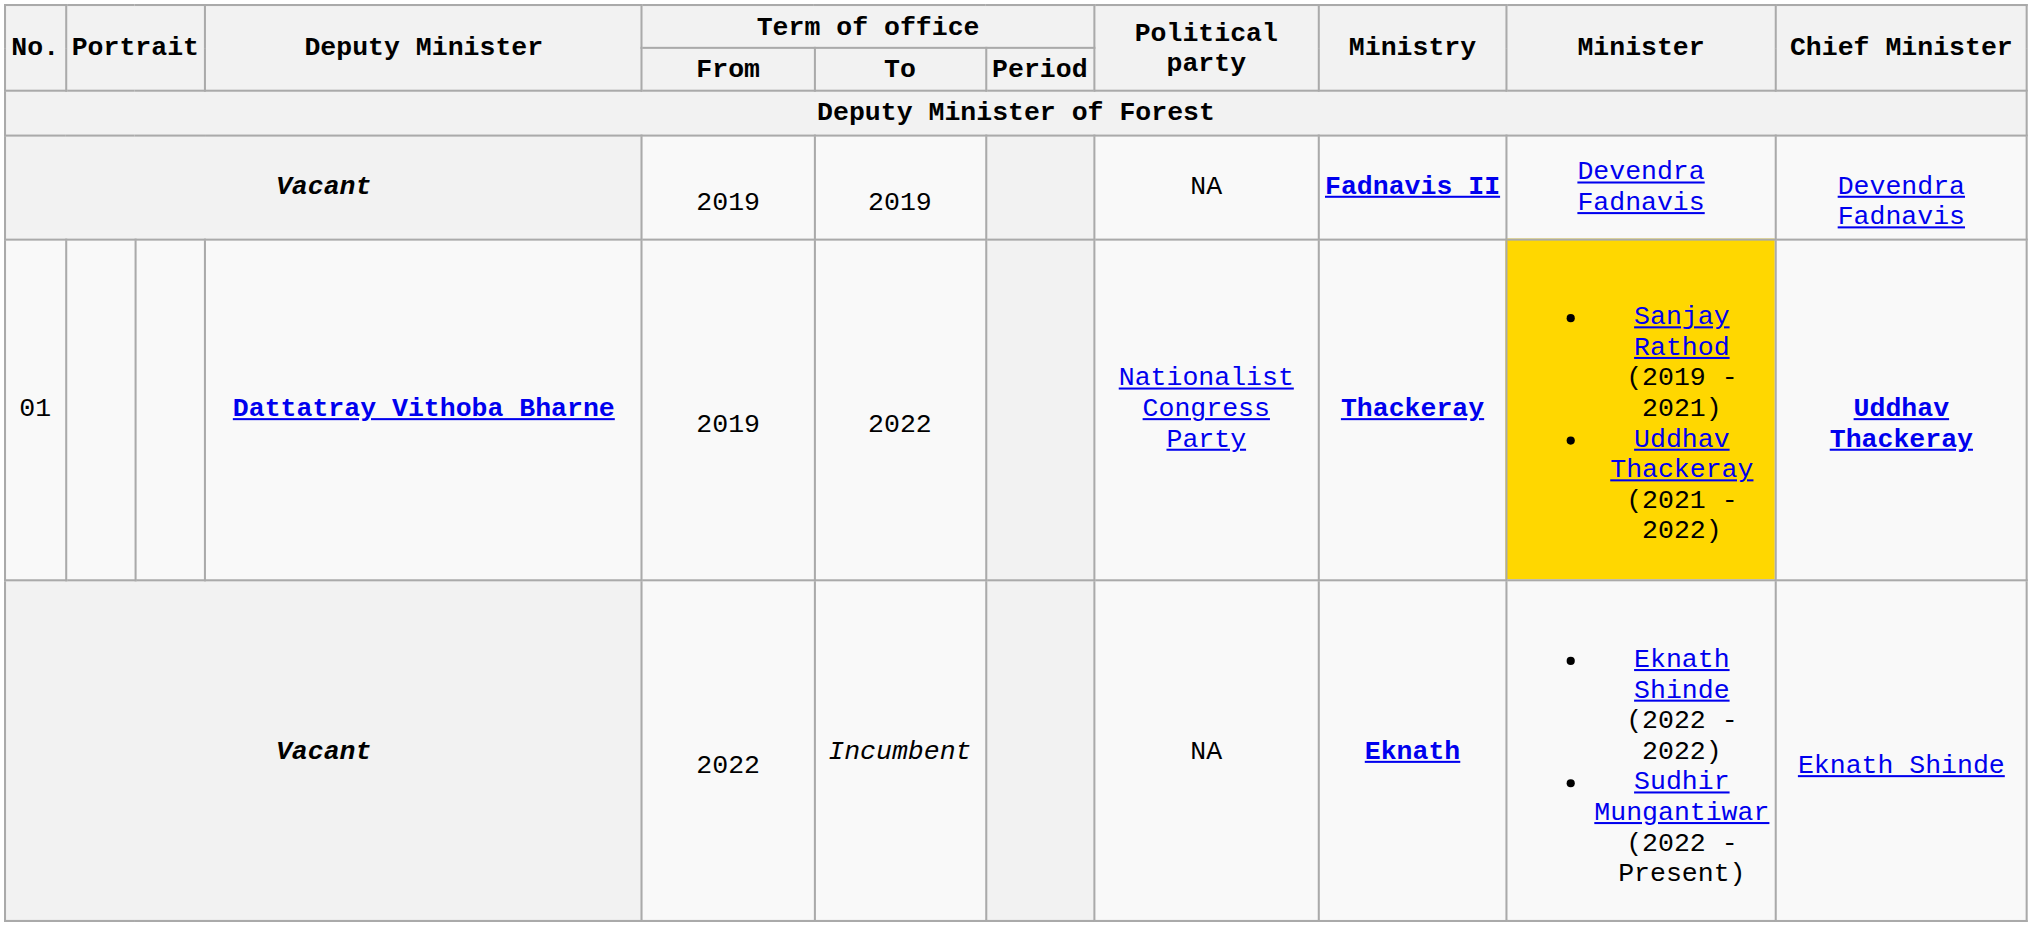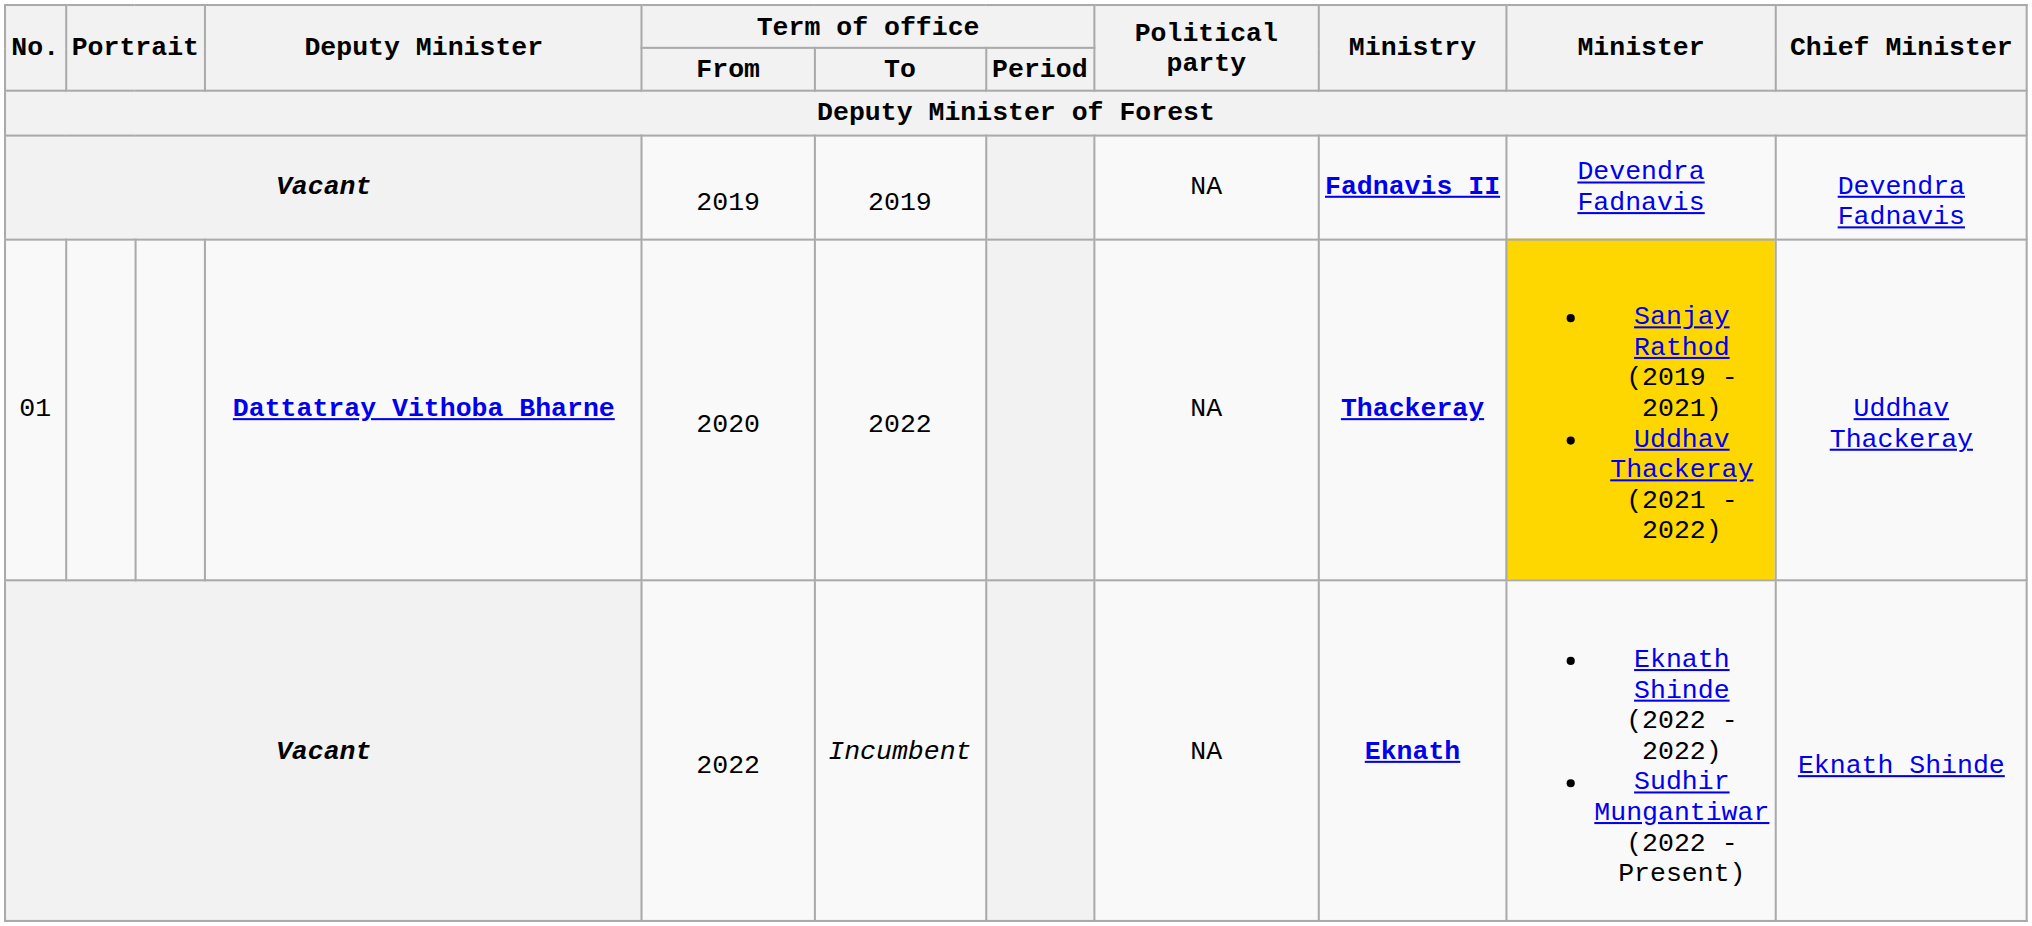(728, 425) 2019 -> (728, 425) 2020
(1206, 410) Nationalist Congress Party -> (1206, 410) NA
(1901, 425) bold -> (1901, 425) normal
